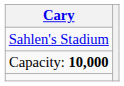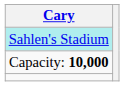(59, 39) no background -> (59, 39) paleturquoise background
